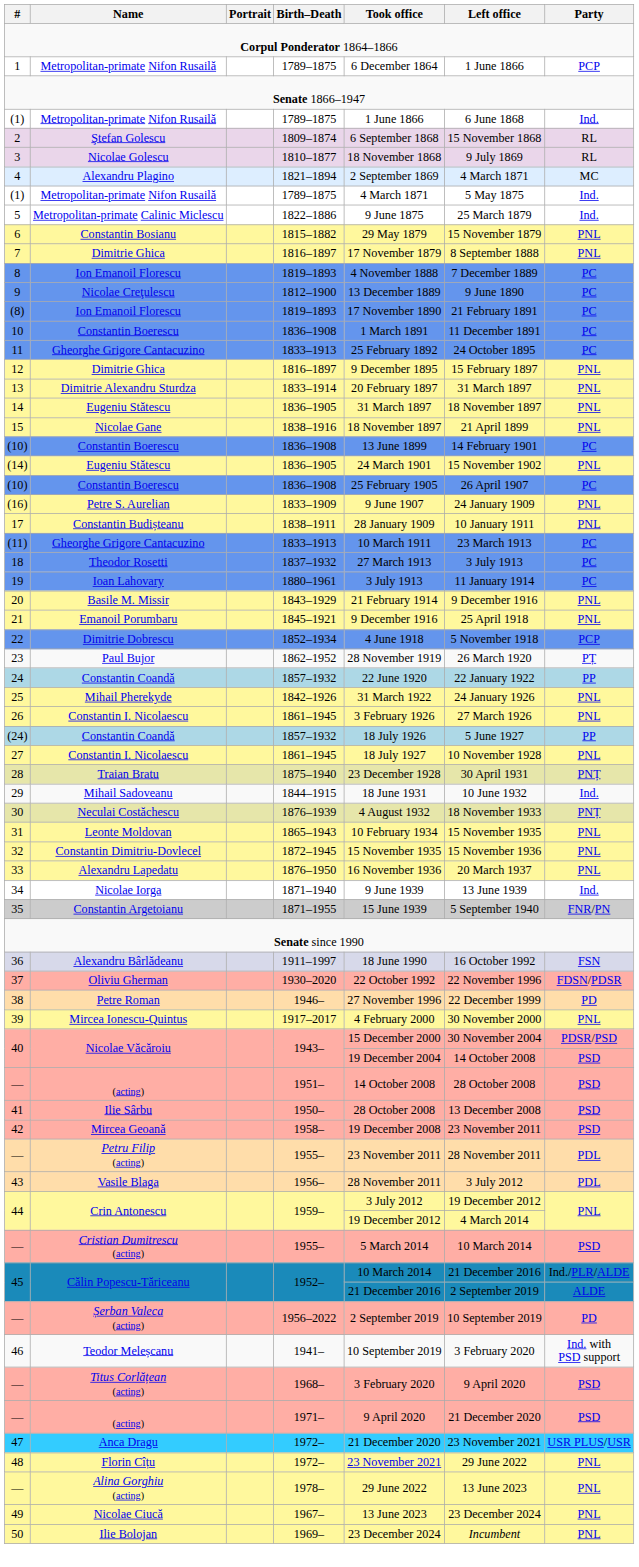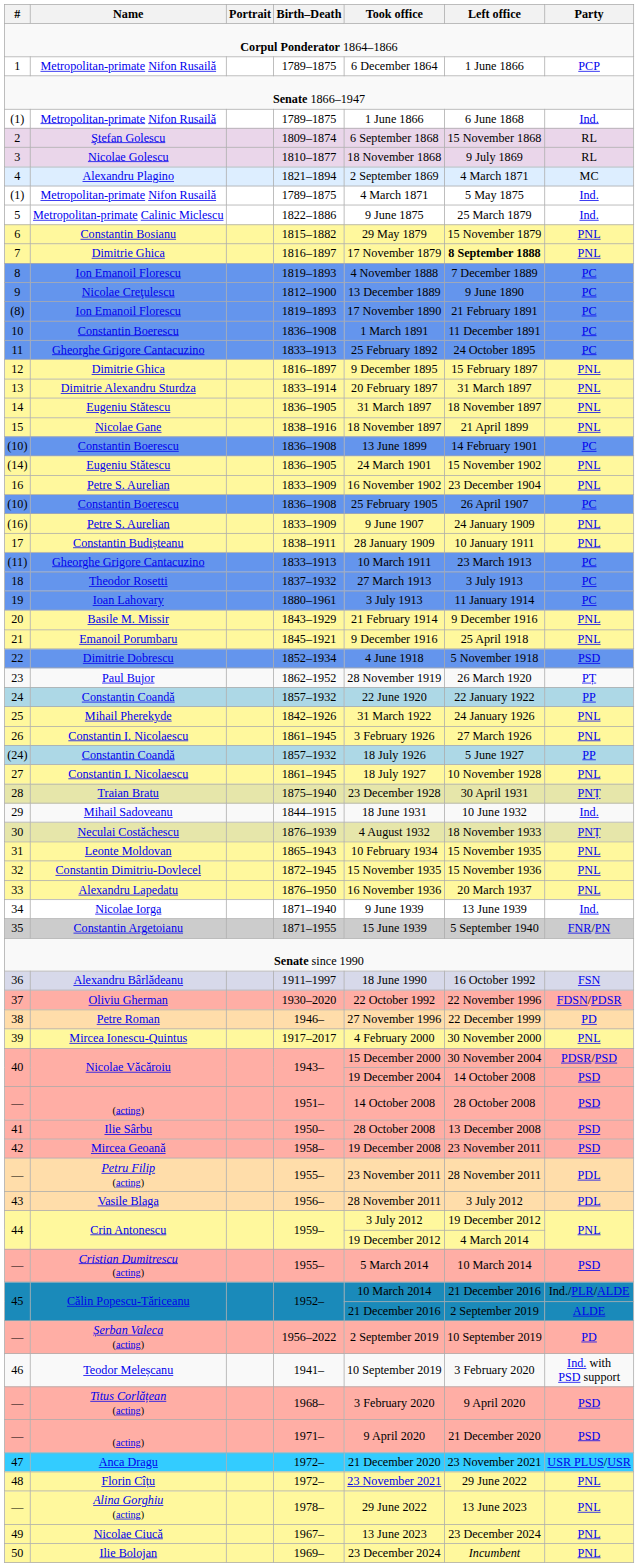(494, 253) normal -> (494, 253) bold
+ row: (17, 485)
(589, 639) PCP -> (589, 658) PSD
